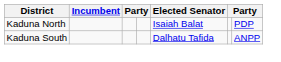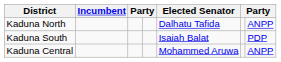(178, 24) Isaiah Balat -> (189, 24) Dalhatu Tafida
(244, 24) PDP -> (260, 24) ANPP
(183, 37) Dalhatu Tafida -> (184, 37) Isaiah Balat
(247, 37) ANPP -> (257, 37) PDP
+ row: (40, 51)
